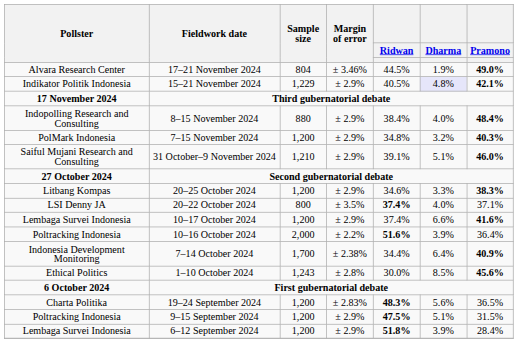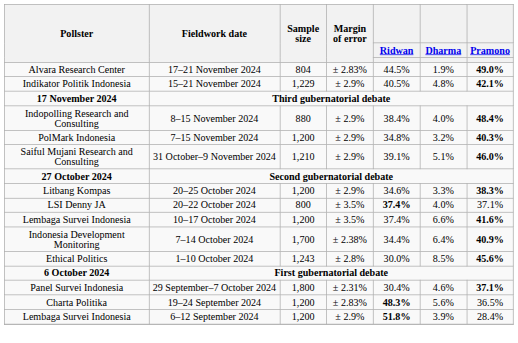(350, 70) ± 3.46% -> (350, 70) ± 2.83%
(443, 84) lavender background -> (443, 84) no background
(350, 220) ± 2.9% -> (350, 220) ± 3.5%
- row: (214, 235)
+ row: (214, 288)
- row: (214, 317)
